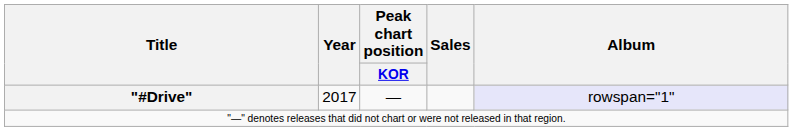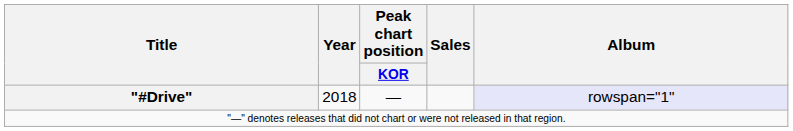(339, 97) 2017 -> (339, 97) 2018
